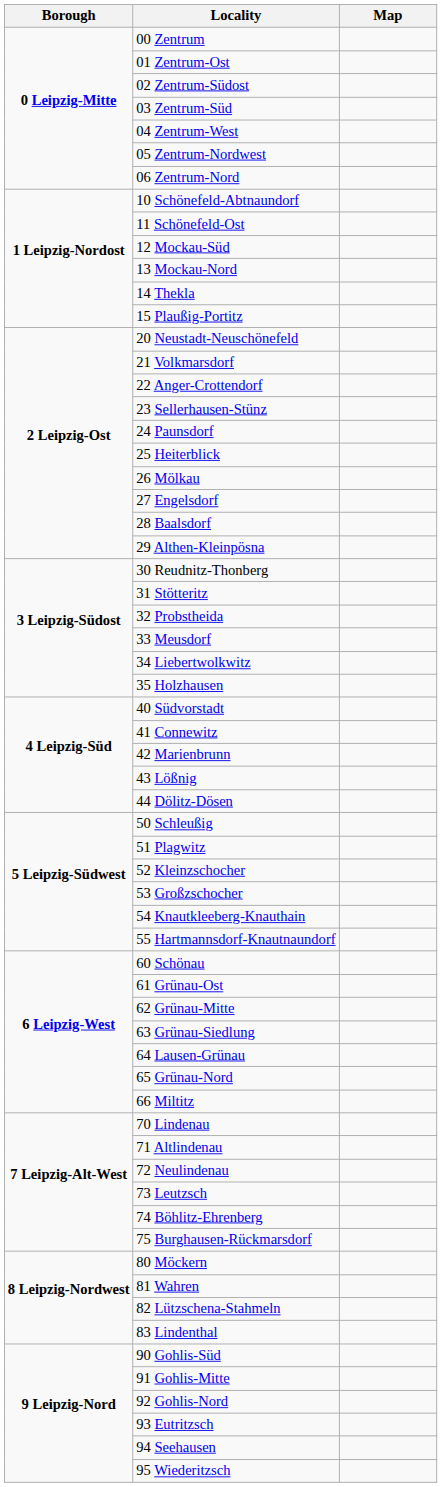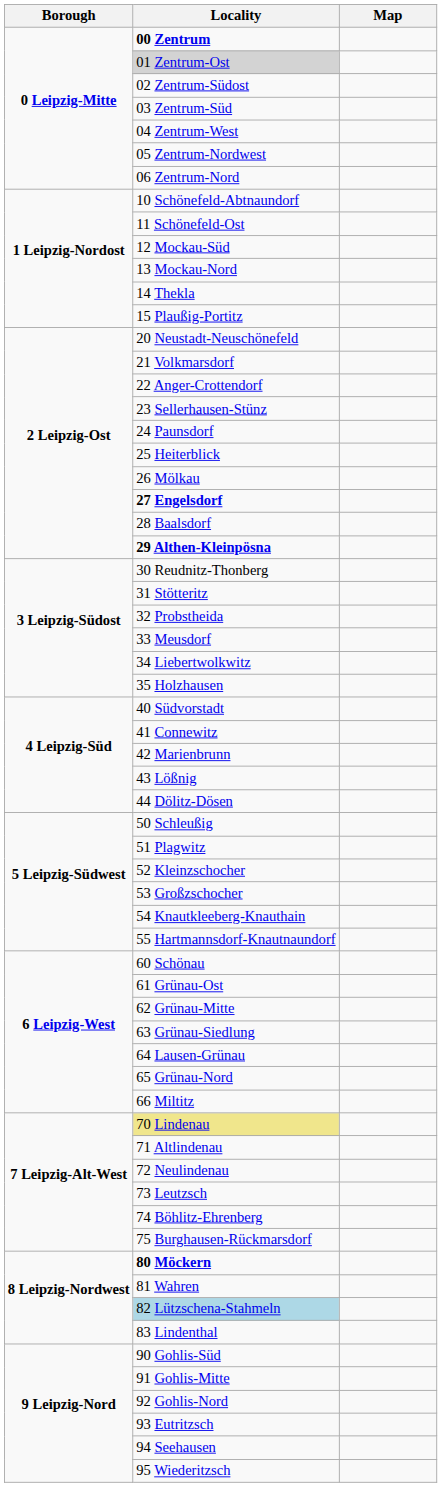(170, 39) normal -> (173, 39) bold
(183, 62) no background -> (183, 62) lightgrey background
(177, 500) normal -> (179, 500) bold
(200, 547) normal -> (204, 547) bold
(173, 1124) no background -> (173, 1124) khaki background
(172, 1262) normal -> (174, 1262) bold
(208, 1309) no background -> (208, 1309) lightblue background
